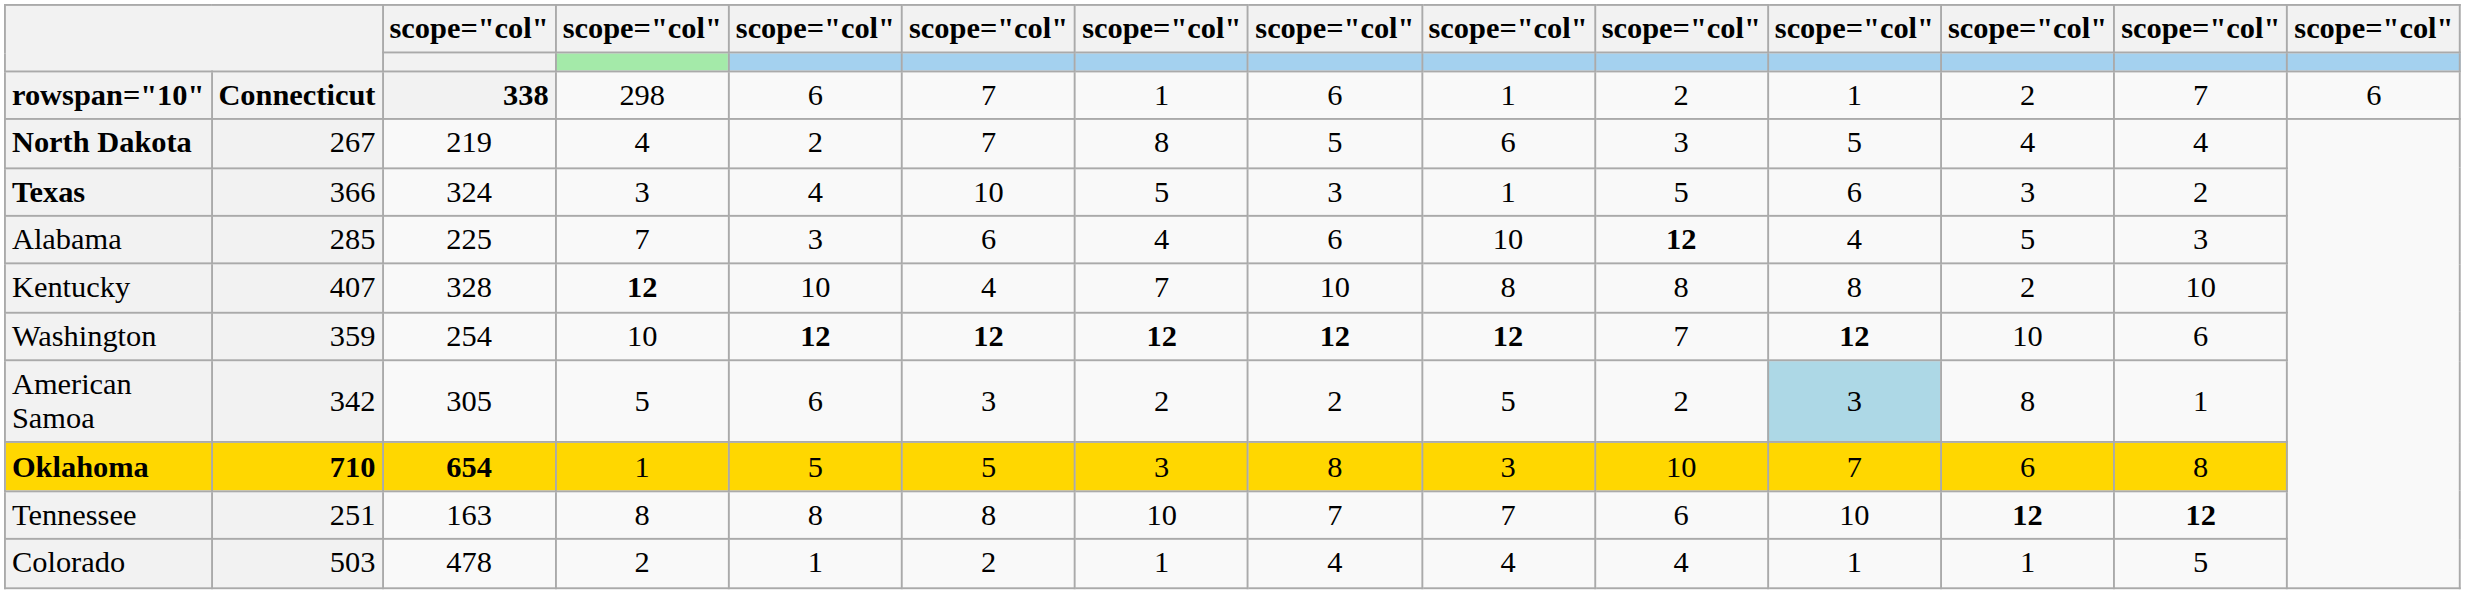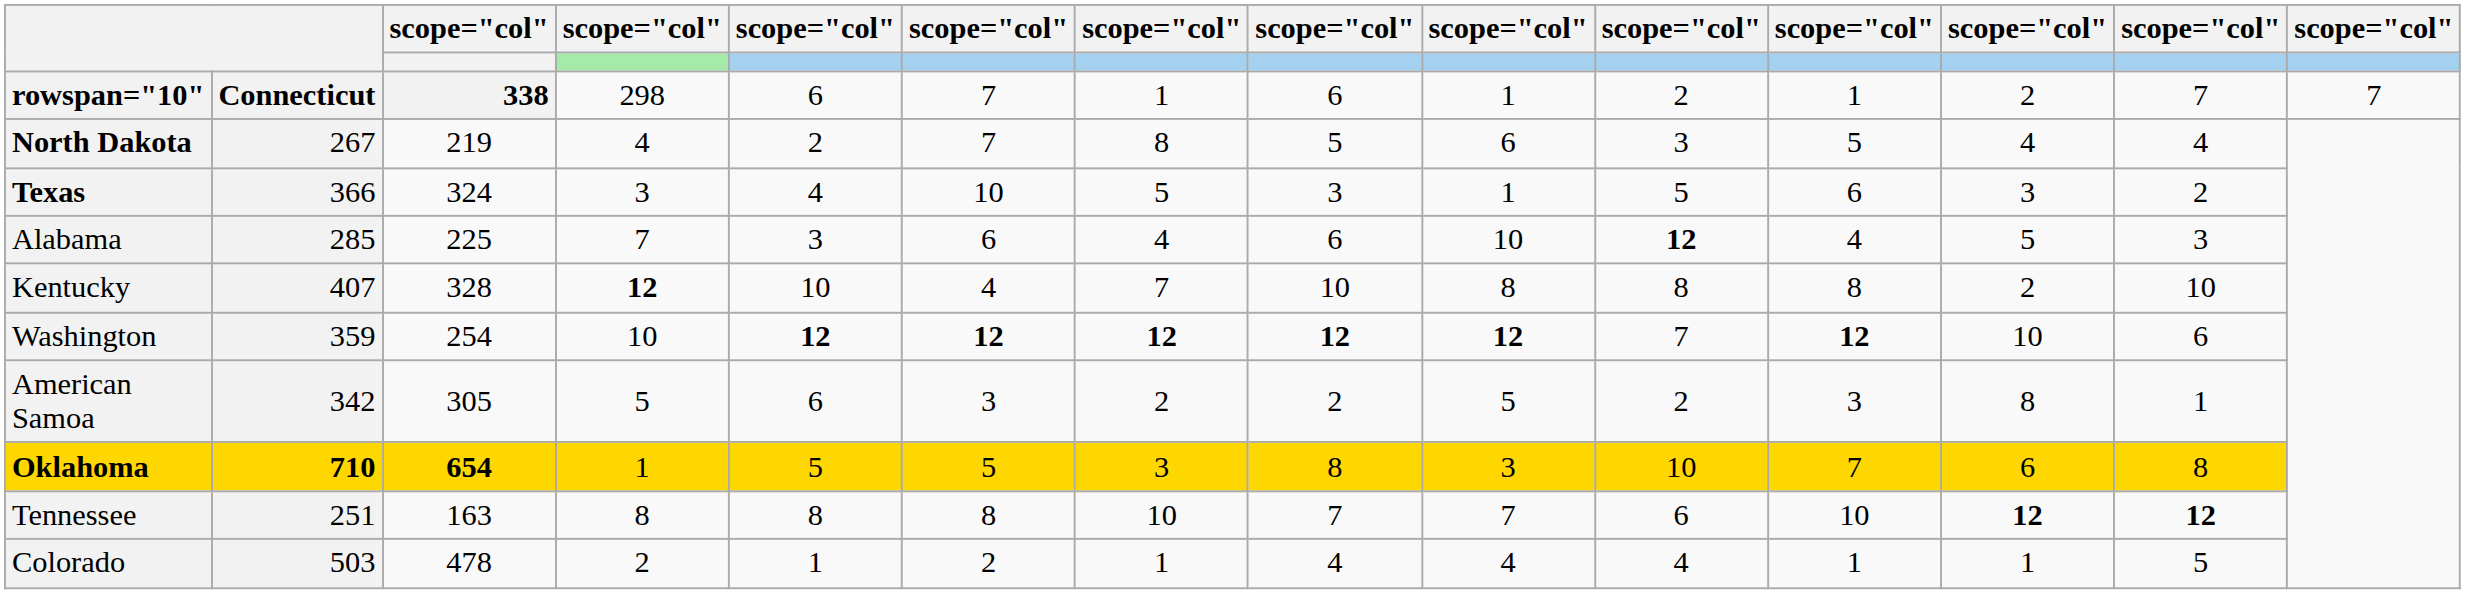(2374, 94) 6 -> (2374, 94) 7
(1854, 401) lightblue background -> (1854, 401) no background
